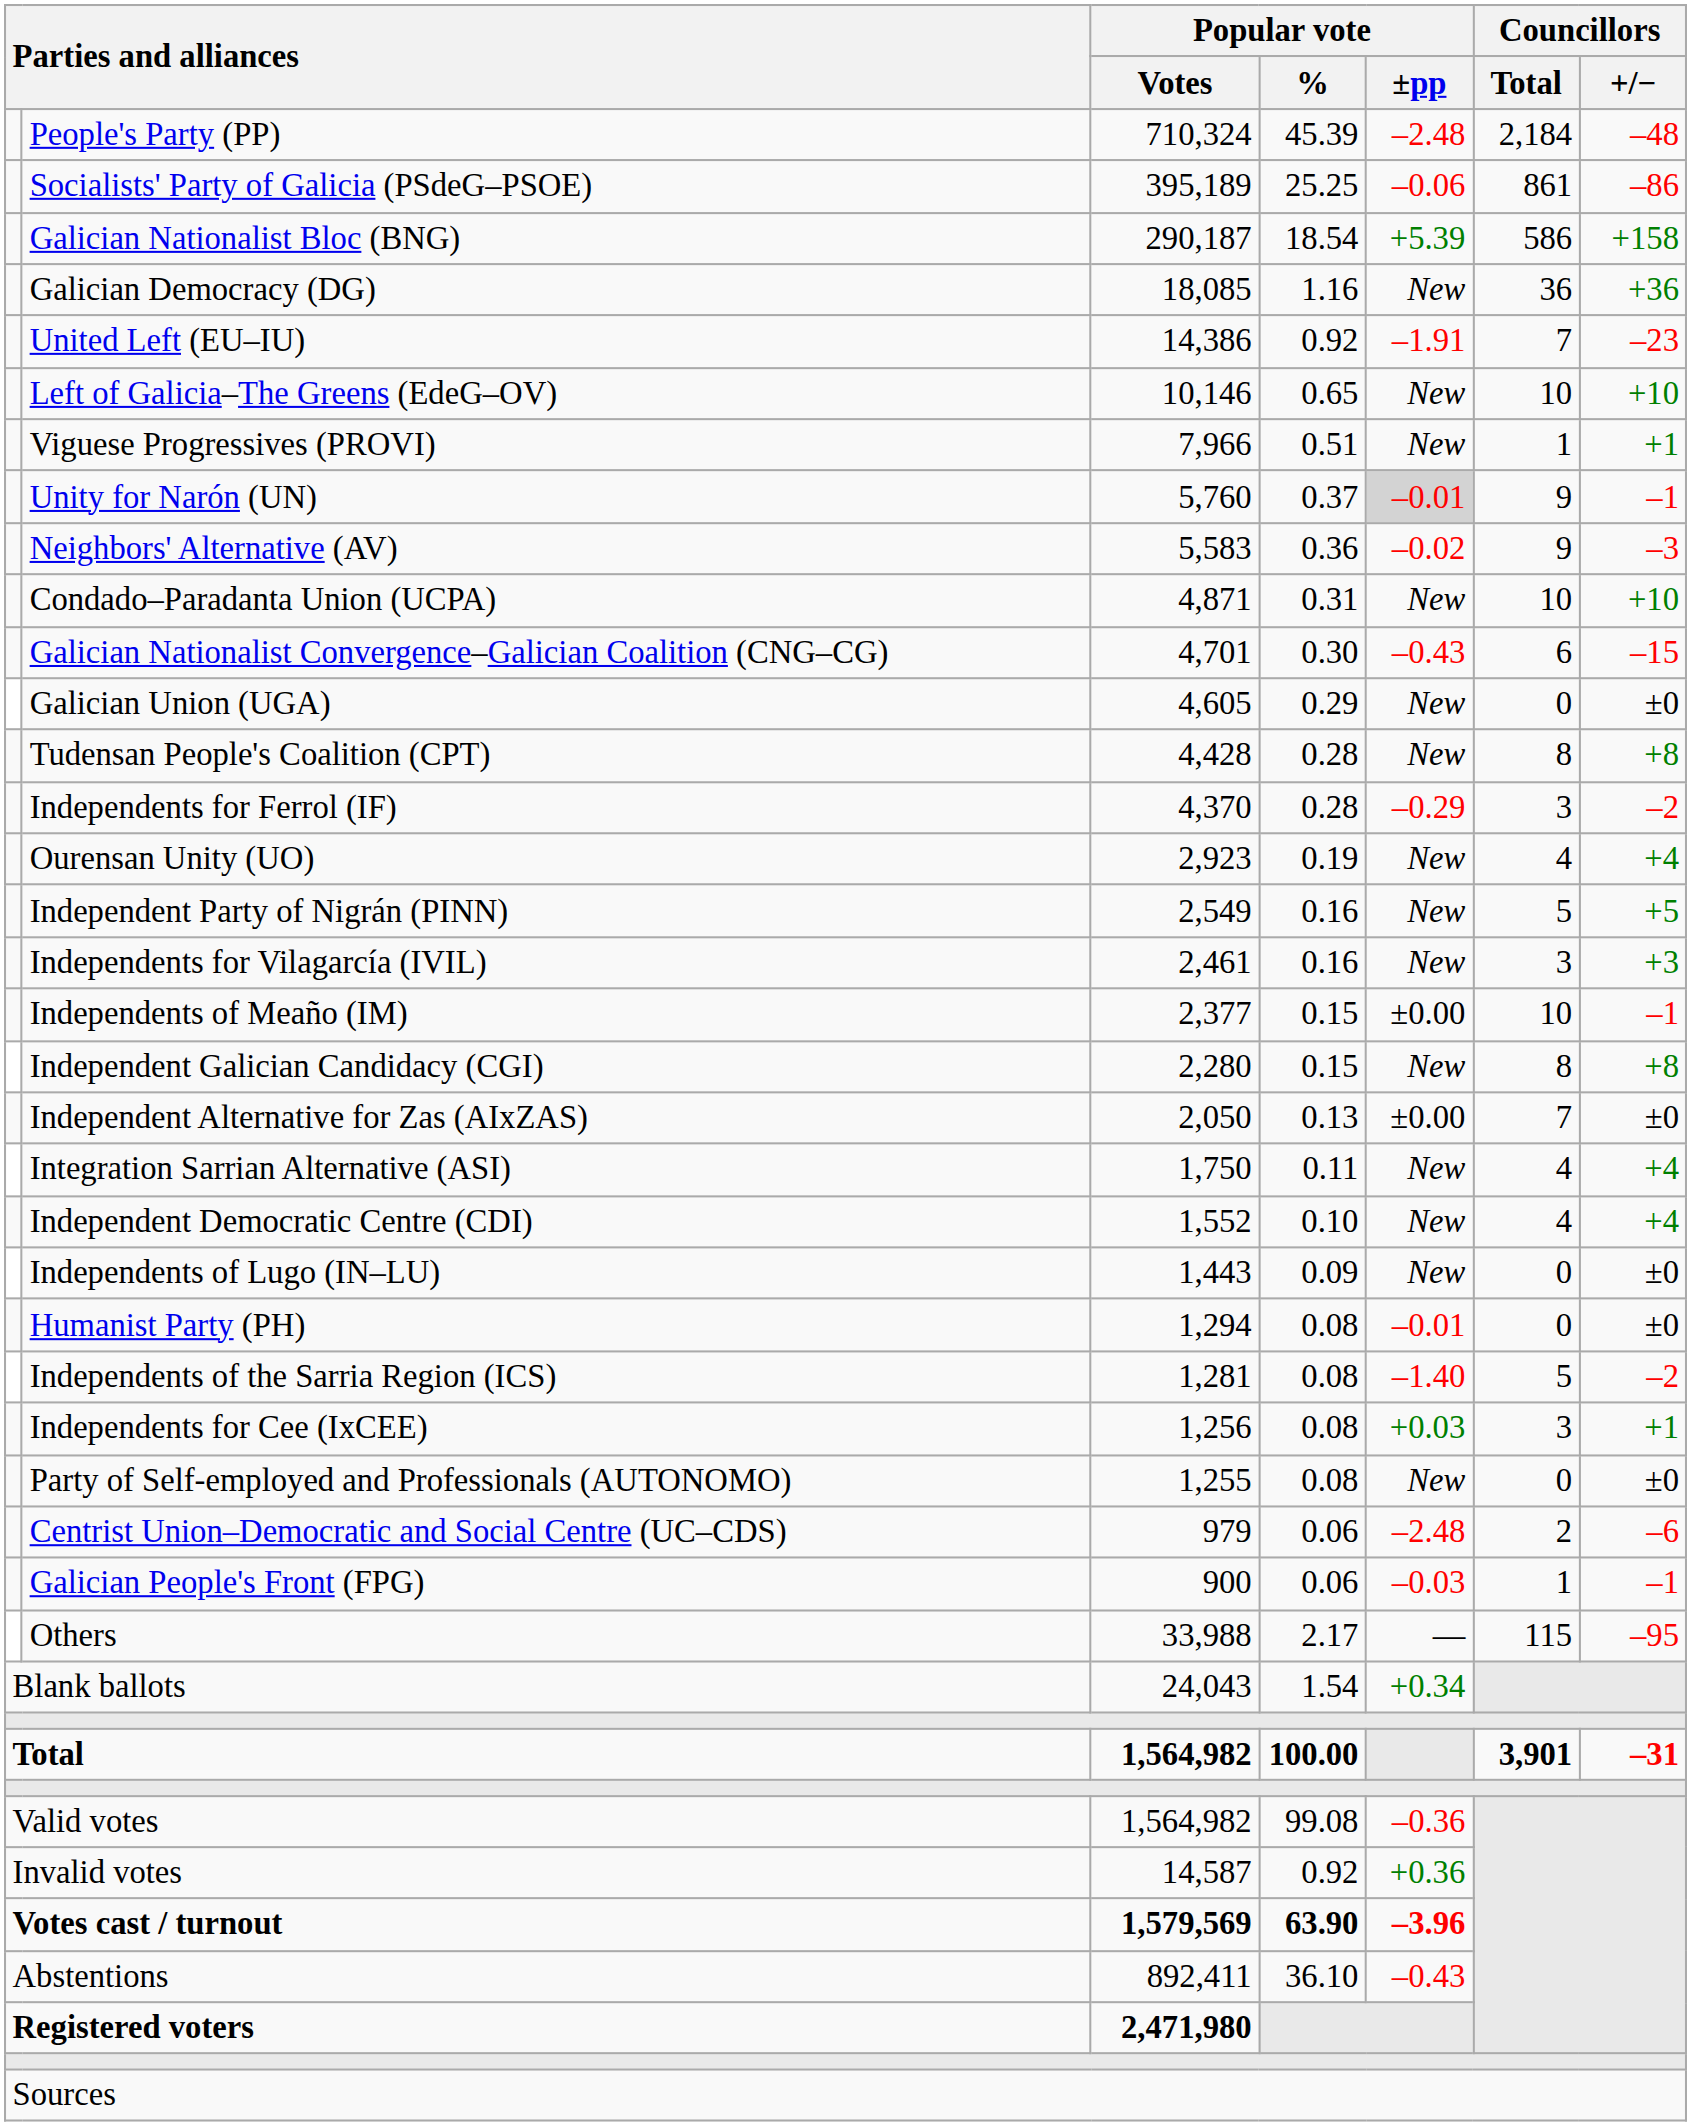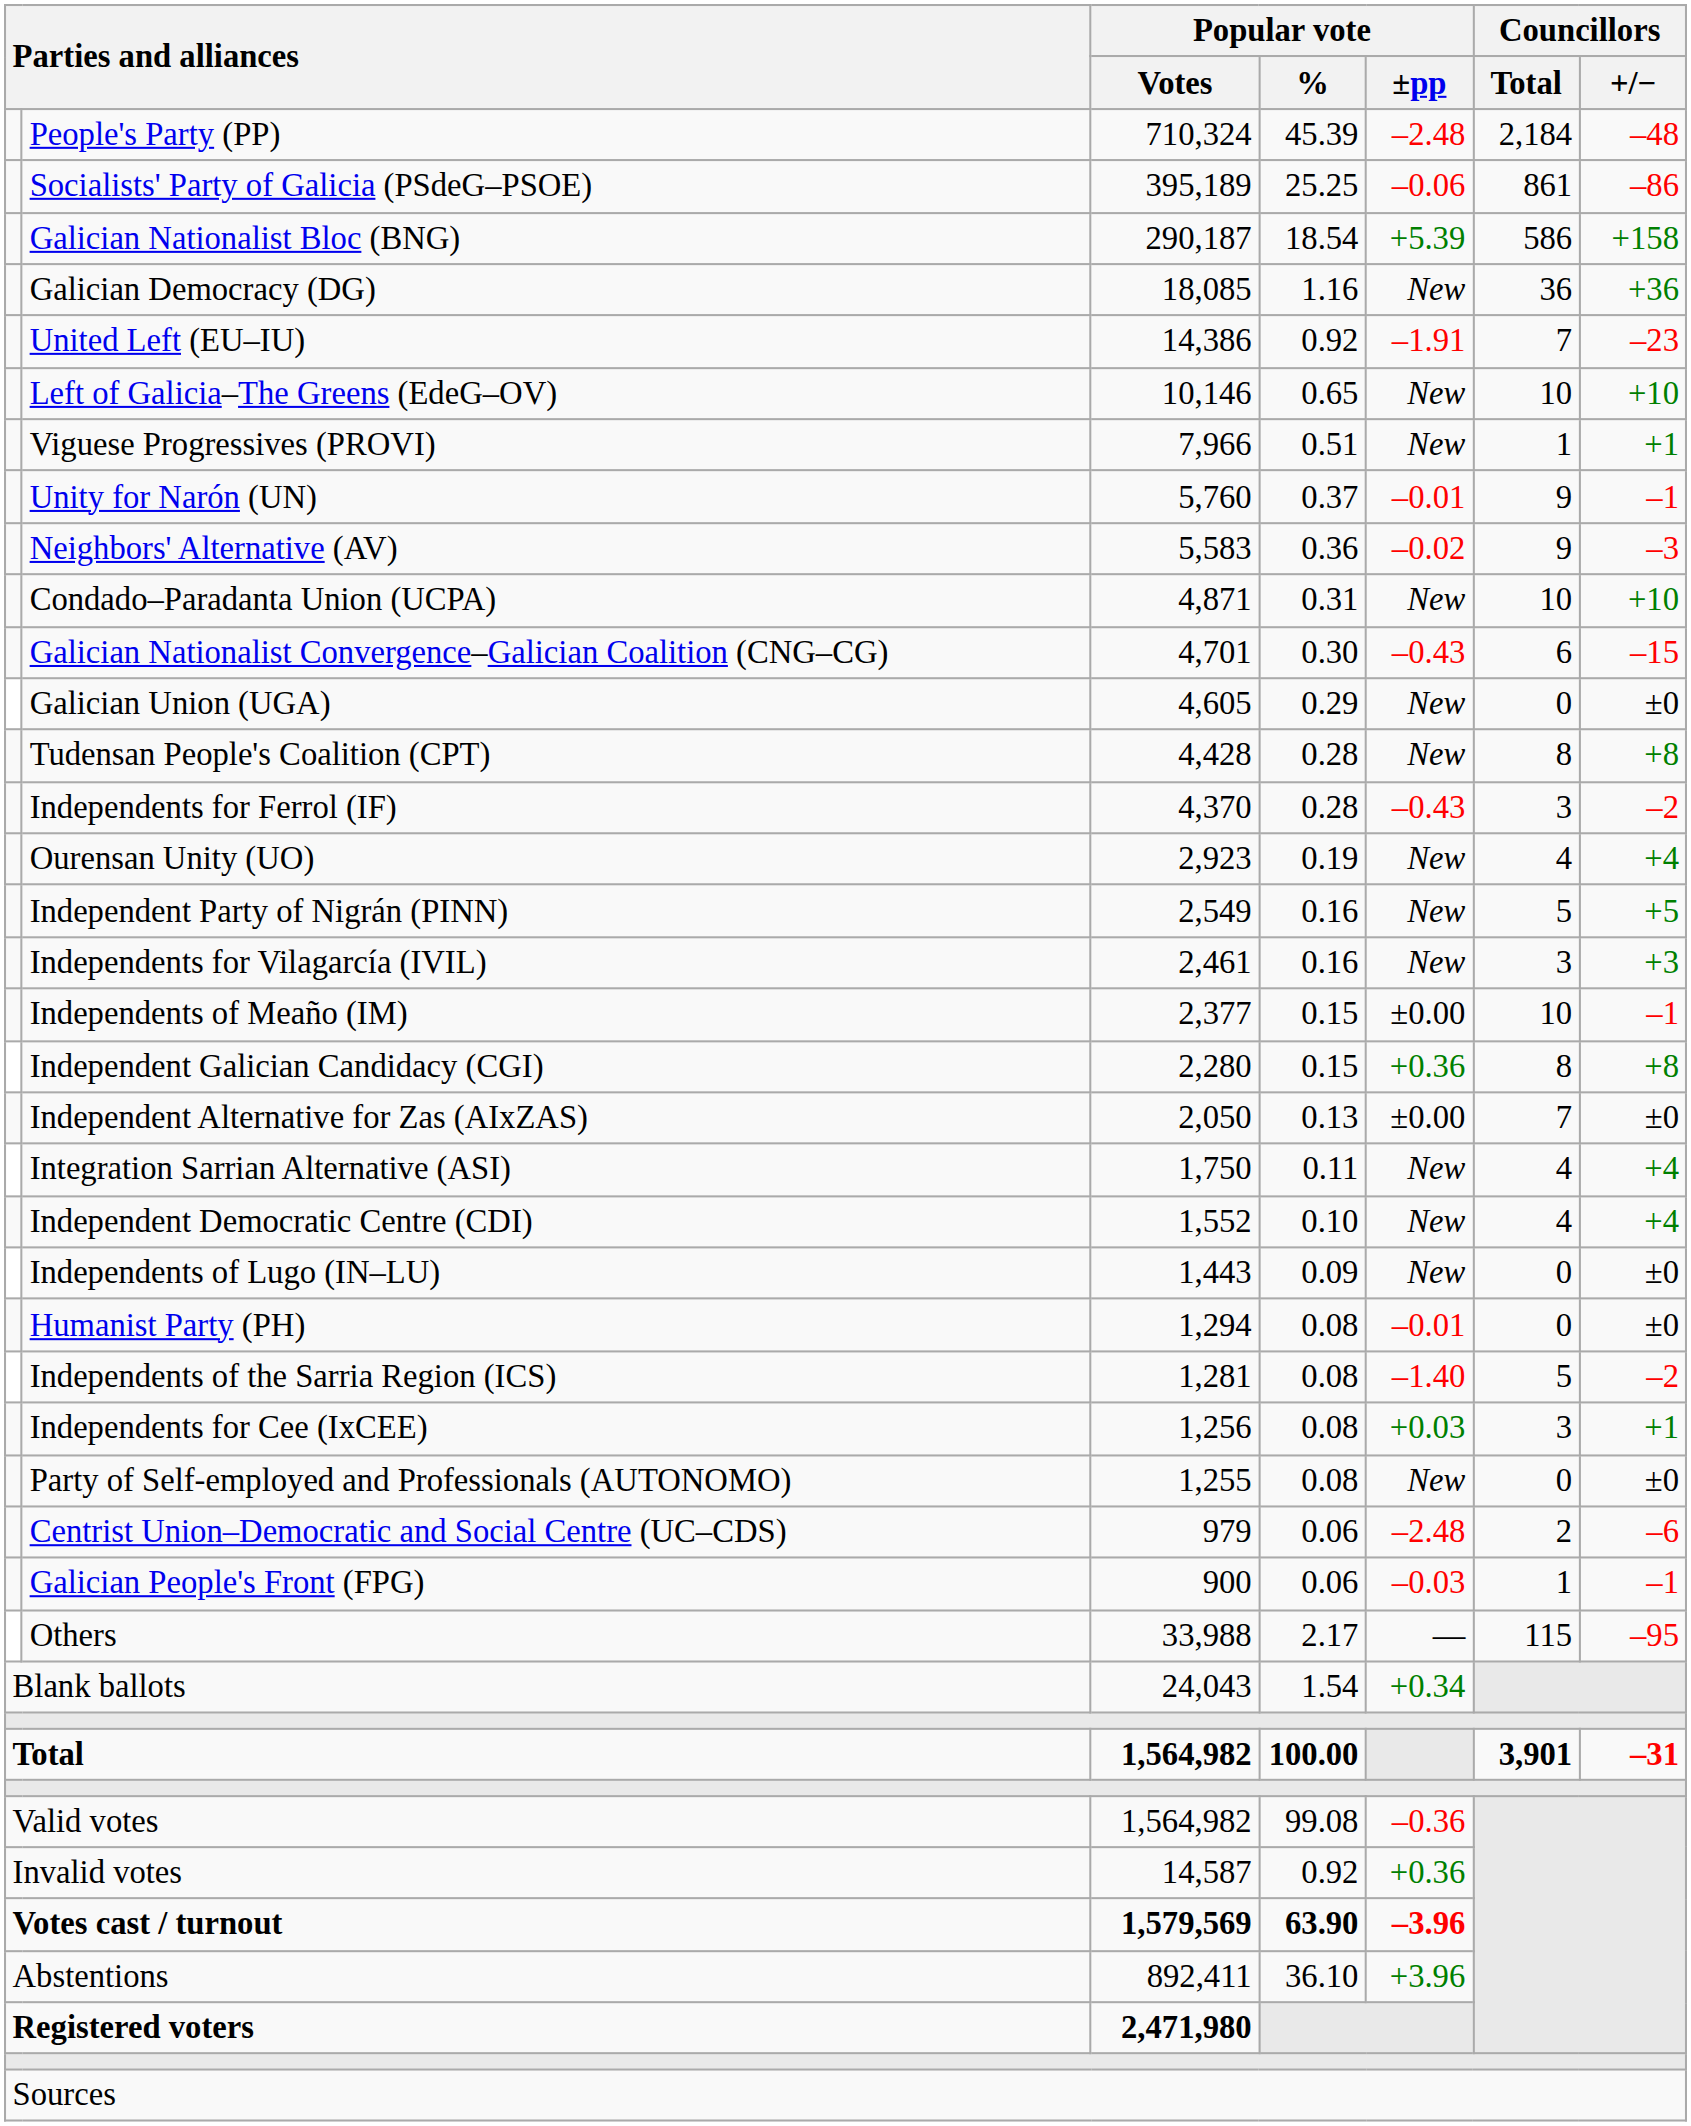(1429, 496) lightgrey background -> (1429, 496) no background
(1429, 806) –0.29 -> (1429, 806) –0.43
(1436, 1065) New -> (1428, 1065) +0.36
(1429, 1975) –0.43 -> (1428, 1975) +3.96
